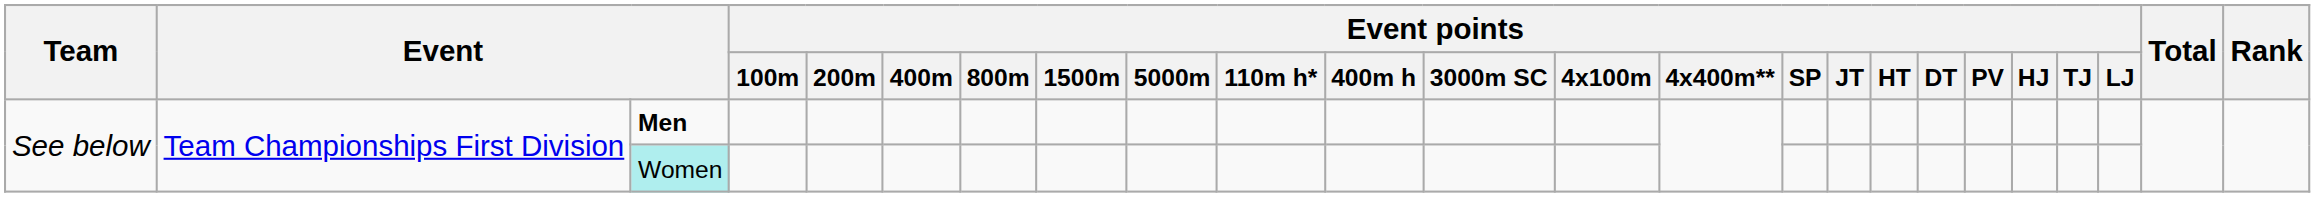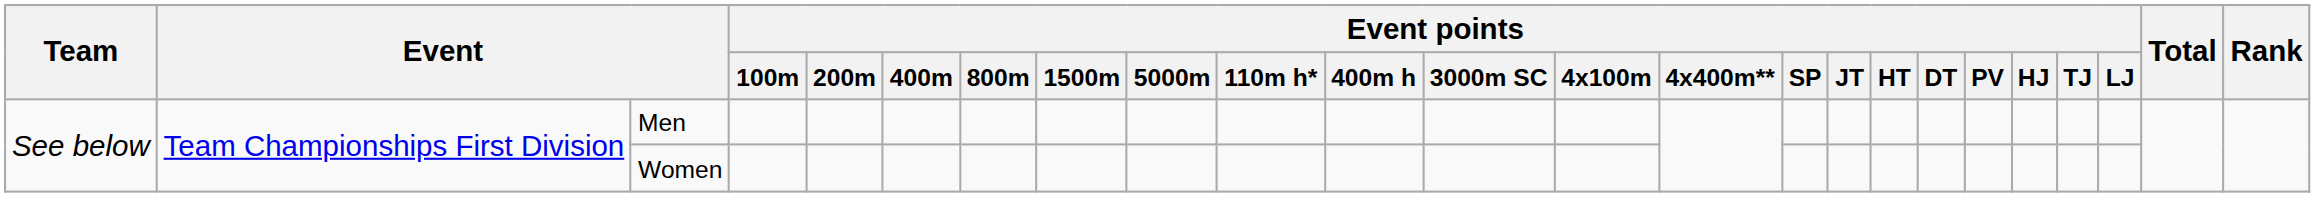(663, 122) bold -> (662, 124) normal
(680, 171) paleturquoise background -> (680, 171) no background
